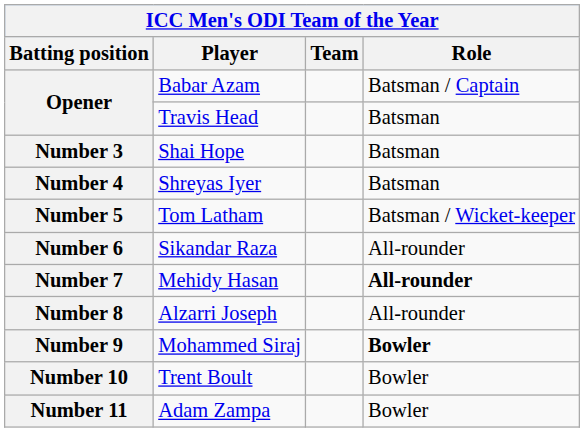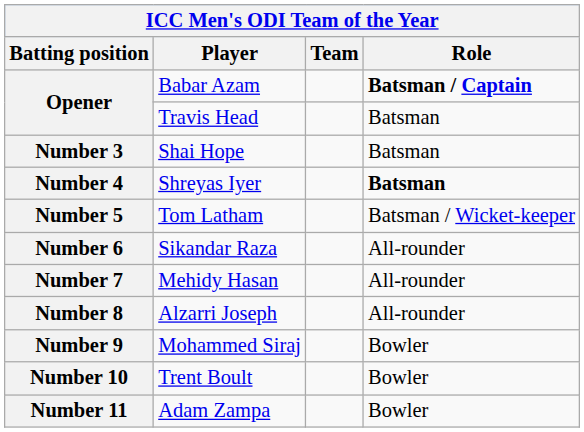(444, 85) normal -> (450, 85) bold
(404, 183) normal -> (407, 183) bold
(420, 280) bold -> (416, 280) normal
(399, 345) bold -> (398, 345) normal
